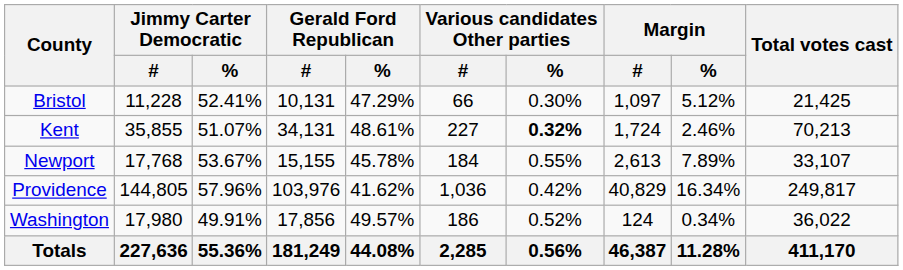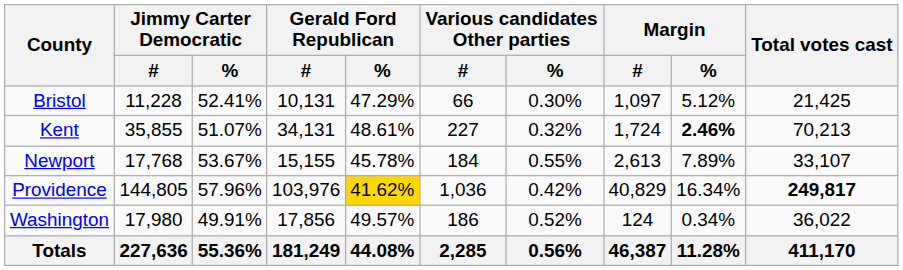(555, 130) bold -> (555, 130) normal
(708, 130) normal -> (708, 130) bold
(382, 190) no background -> (382, 190) gold background
(822, 190) normal -> (822, 190) bold
